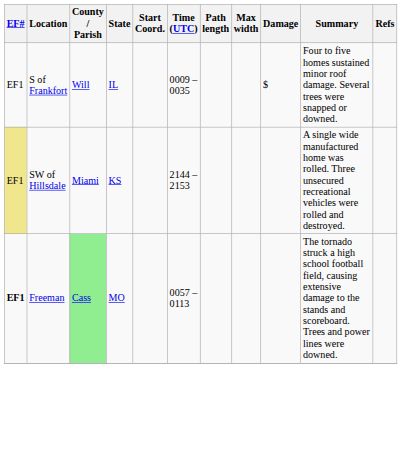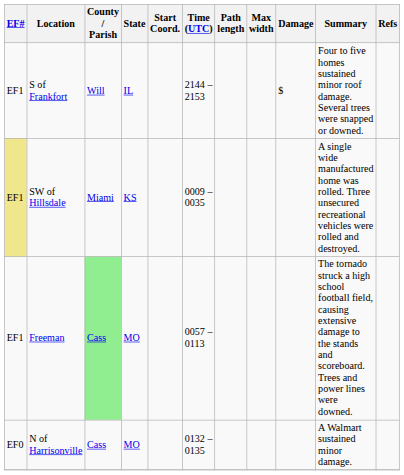(183, 85) 0009 – 0035 -> (199, 90) 2144 – 2153
(183, 180) 2144 – 2153 -> (199, 197) 0009 – 0035
(16, 298) bold -> (15, 338) normal
+ row: (56, 444)
